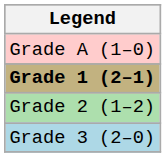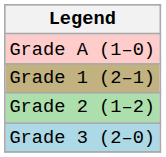(82, 78) bold -> (82, 78) normal
